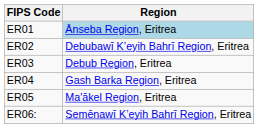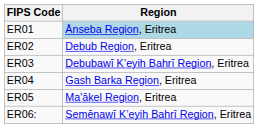(157, 47) Debubawī K’eyih Bahrī Region, Eritrea -> (118, 47) Debub Region, Eritrea
(118, 64) Debub Region, Eritrea -> (157, 64) Debubawī K’eyih Bahrī Region, Eritrea
